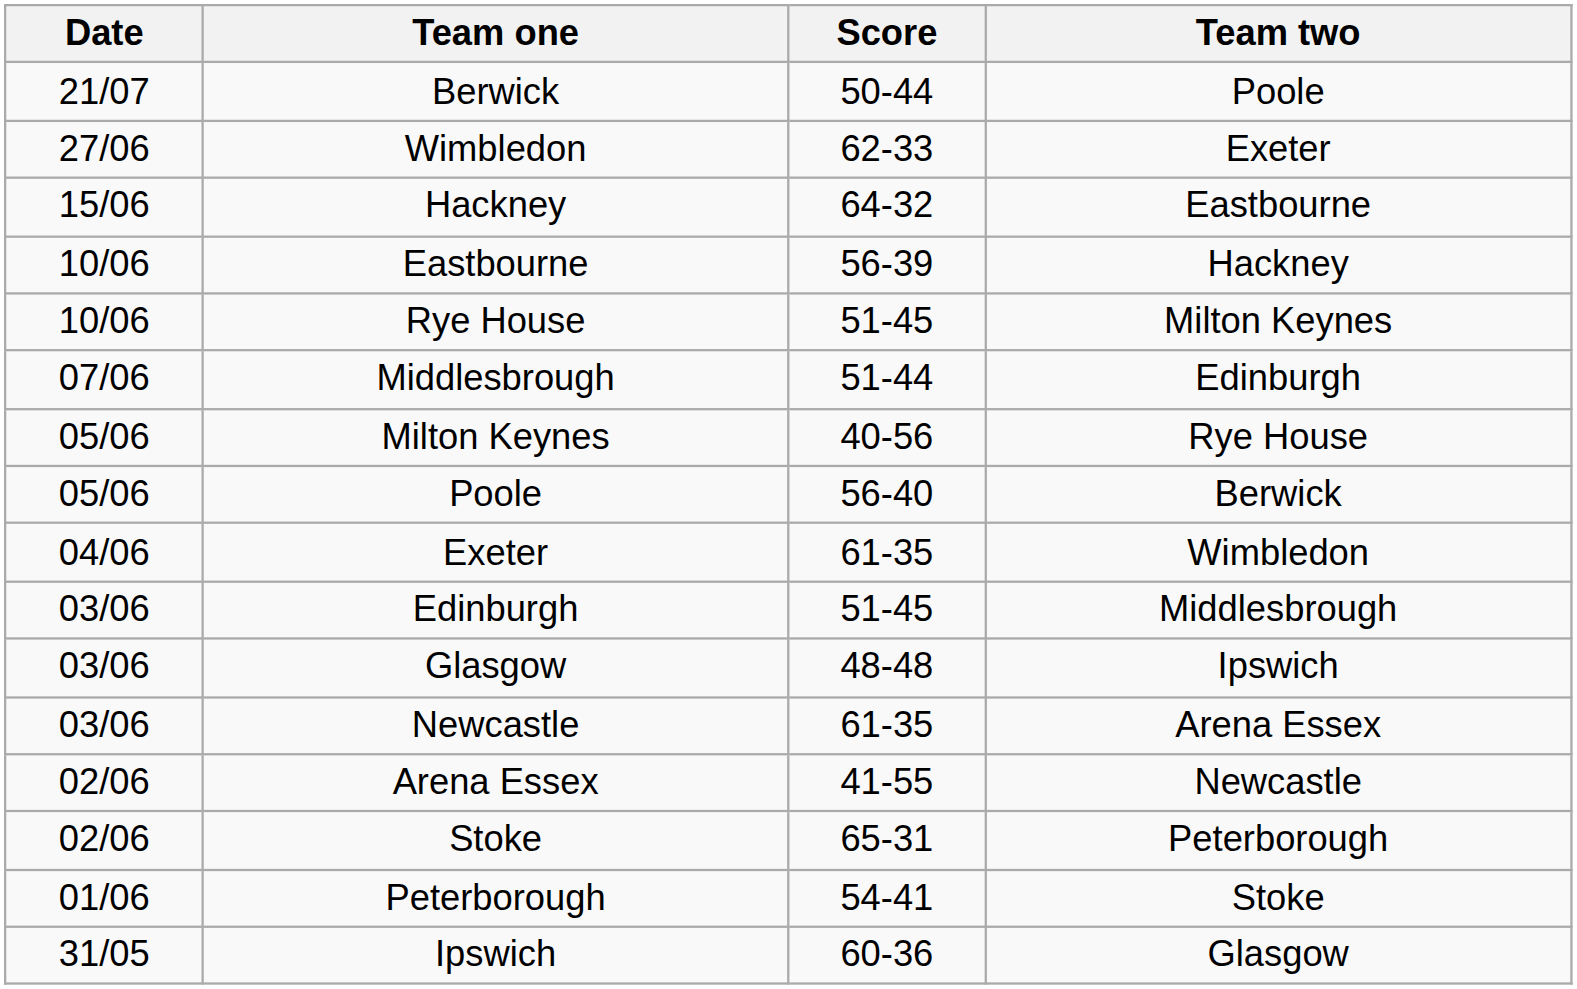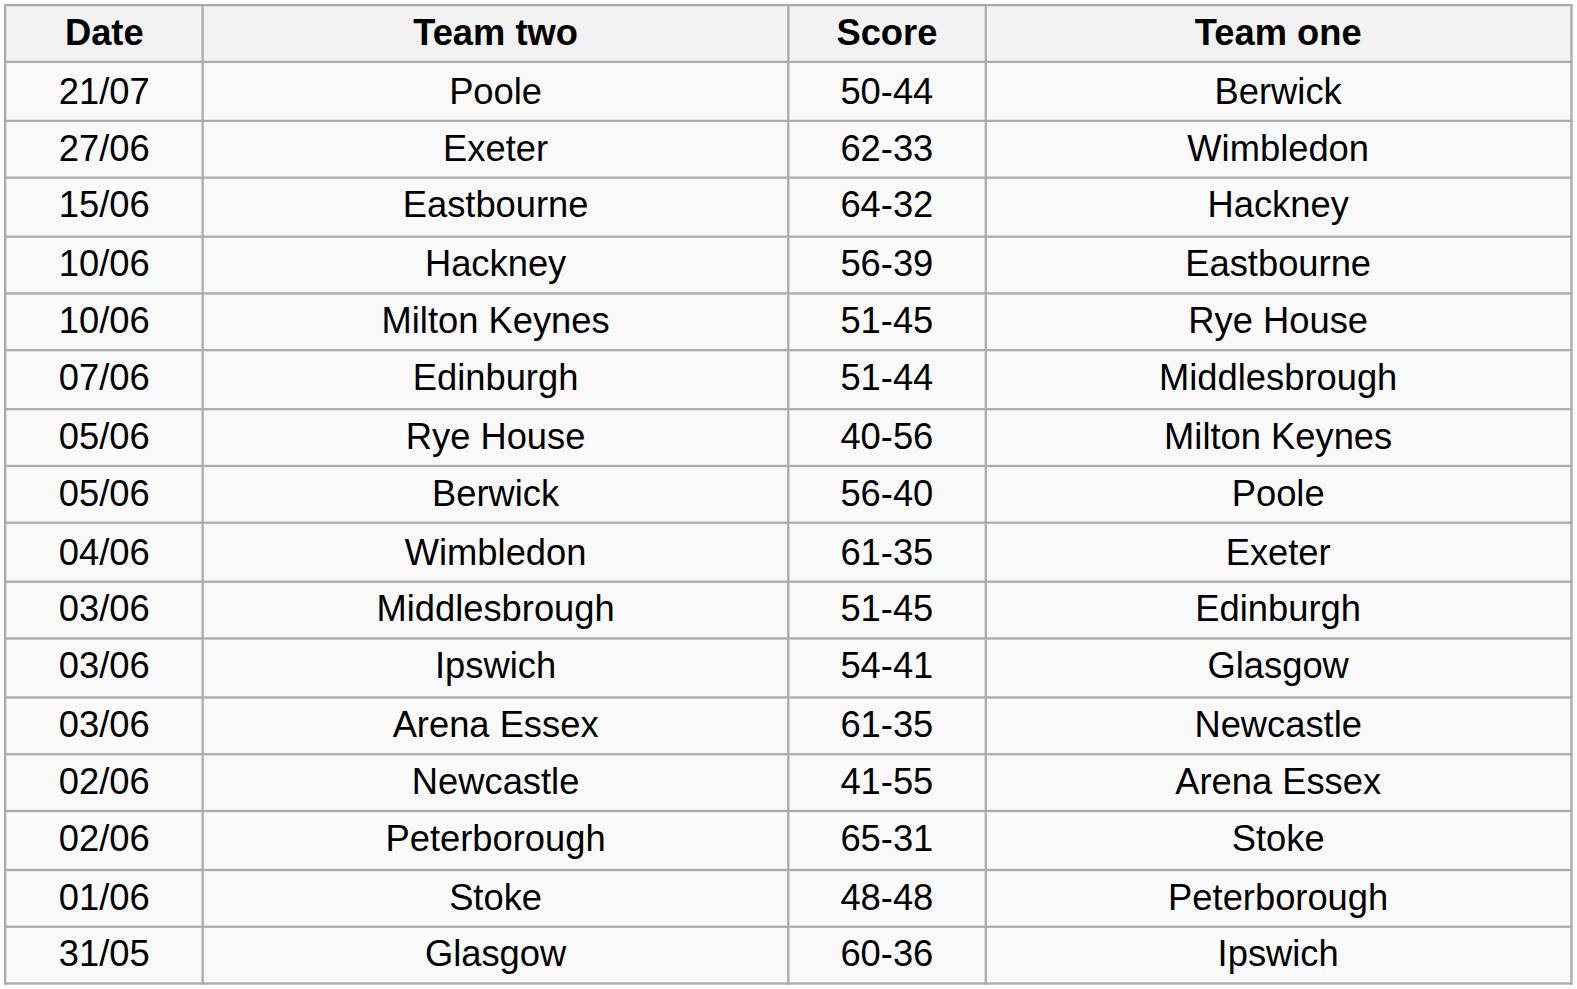columns swapped: (496, 33) <-> (1278, 33)
(887, 666) 48-48 -> (887, 666) 54-41
(887, 897) 54-41 -> (887, 897) 48-48
